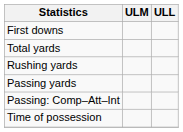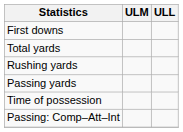rows swapped: (63, 100) <-> (54, 118)
